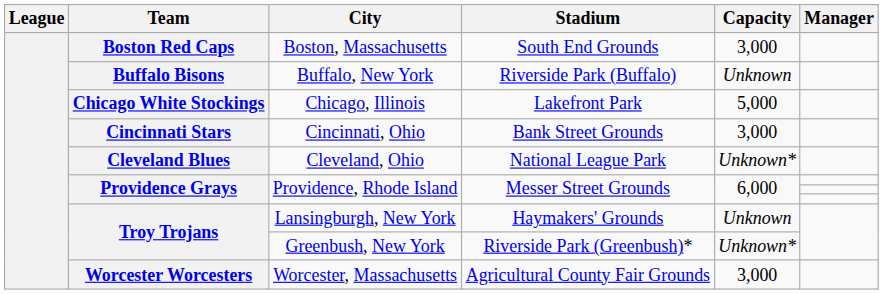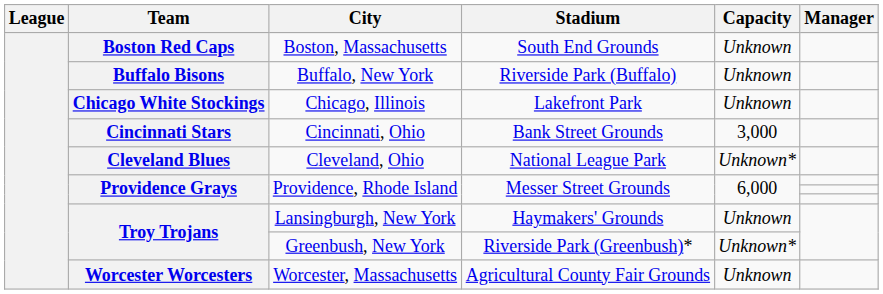(757, 47) 3,000 -> (757, 47) Unknown
(757, 103) 5,000 -> (757, 103) Unknown
(757, 274) 3,000 -> (757, 274) Unknown
